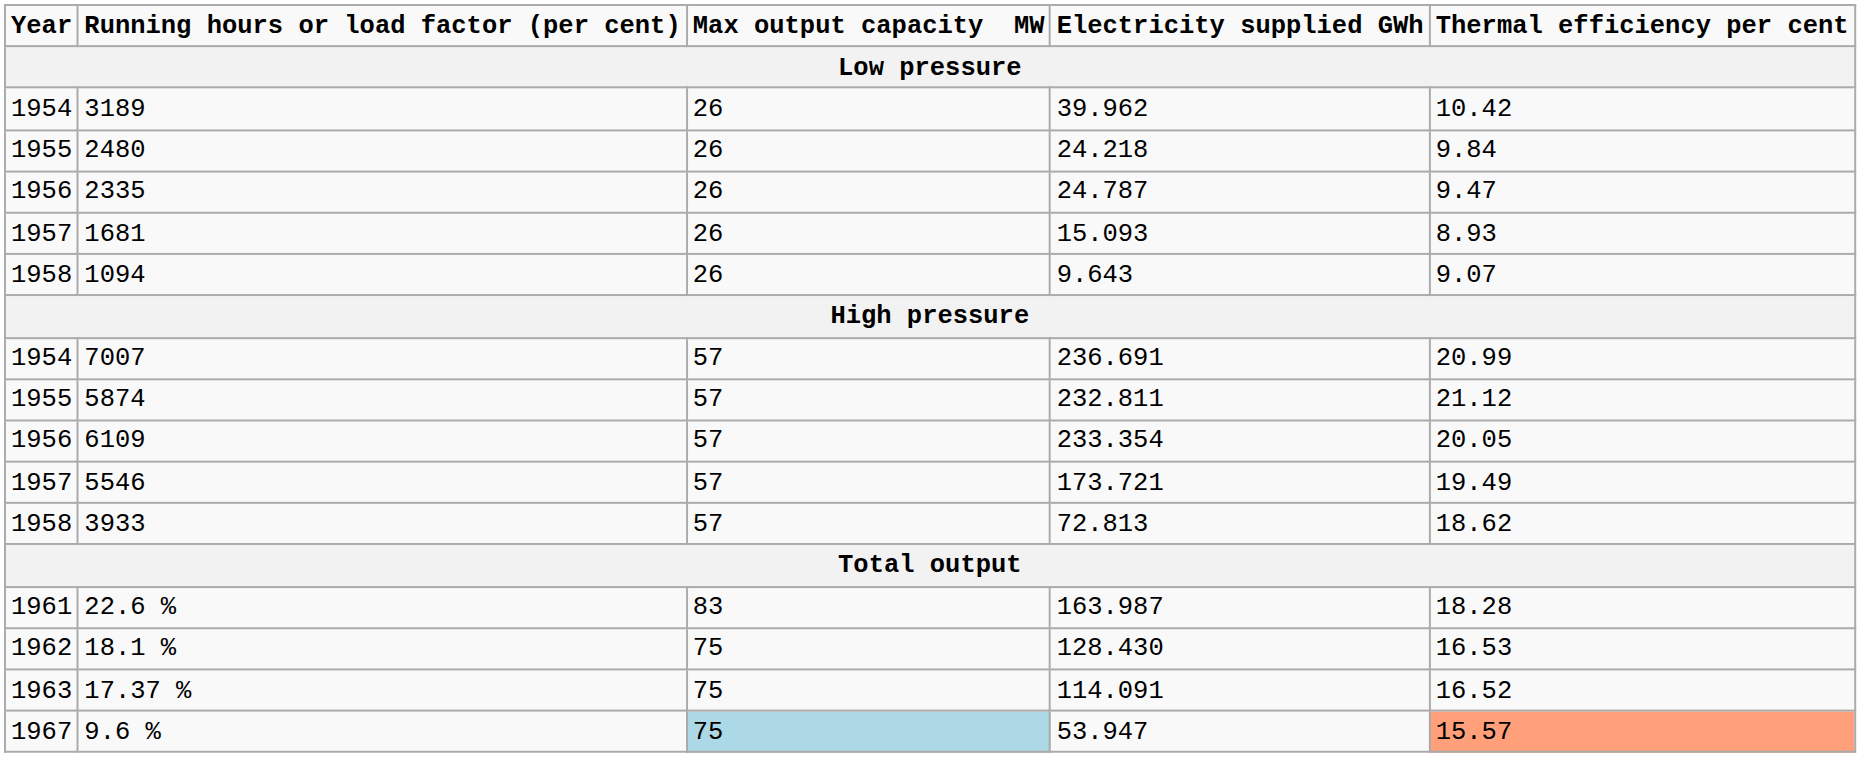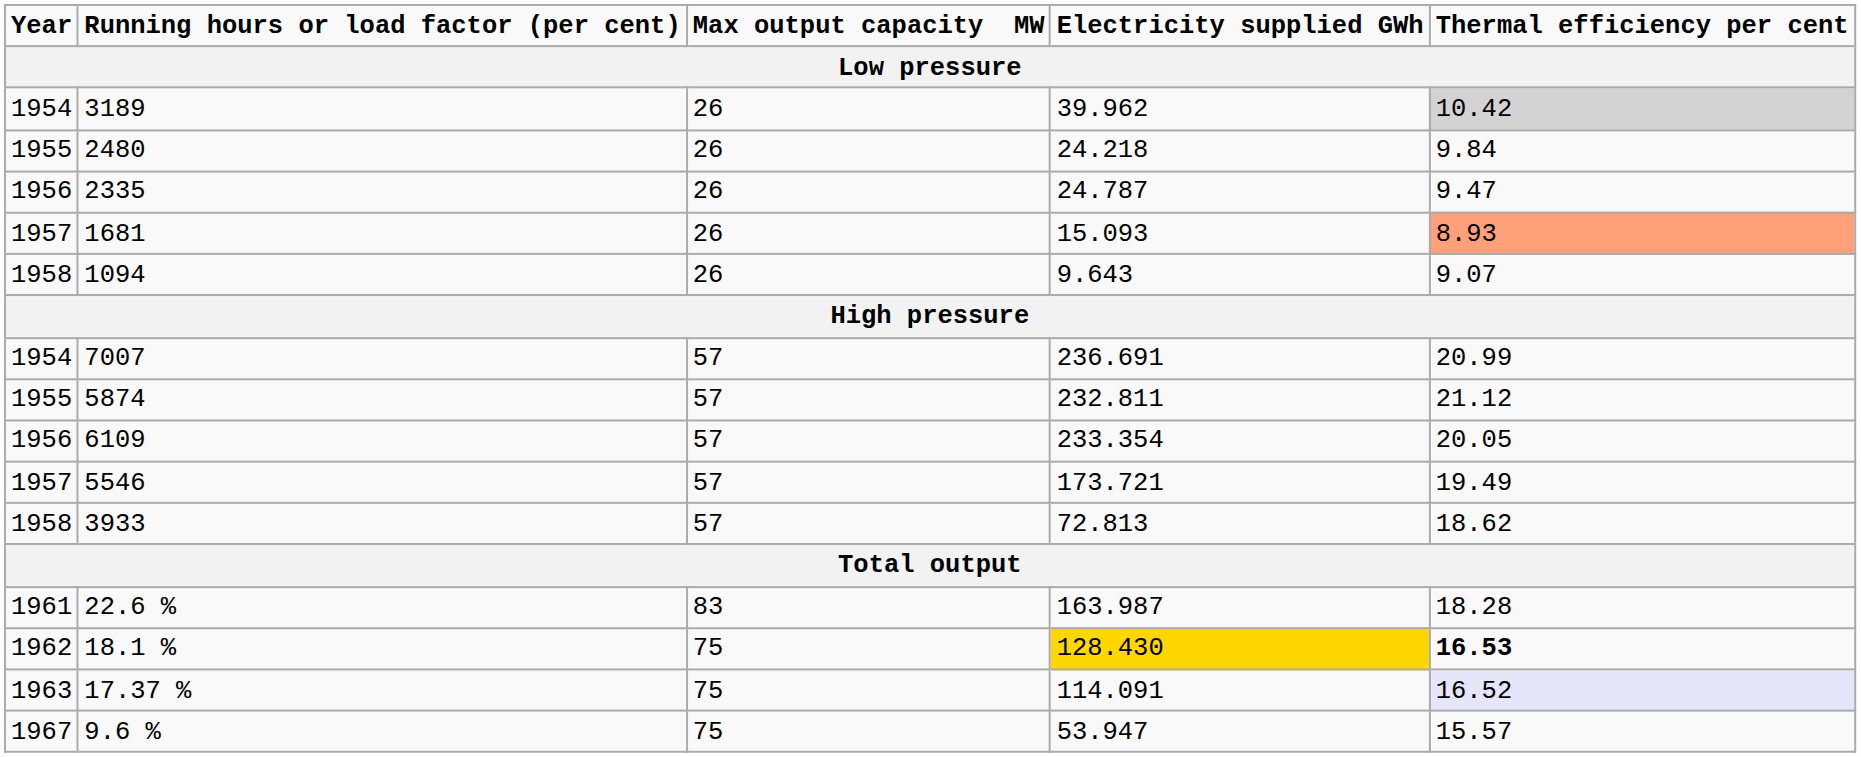(1474, 109) no background -> (1474, 109) lightgrey background
(1466, 233) no background -> (1466, 233) lightsalmon background
(1110, 649) no background -> (1110, 649) gold background
(1474, 649) normal -> (1474, 649) bold
(1474, 690) no background -> (1474, 690) lavender background
(708, 732) lightblue background -> (708, 732) no background
(1474, 732) lightsalmon background -> (1474, 732) no background
